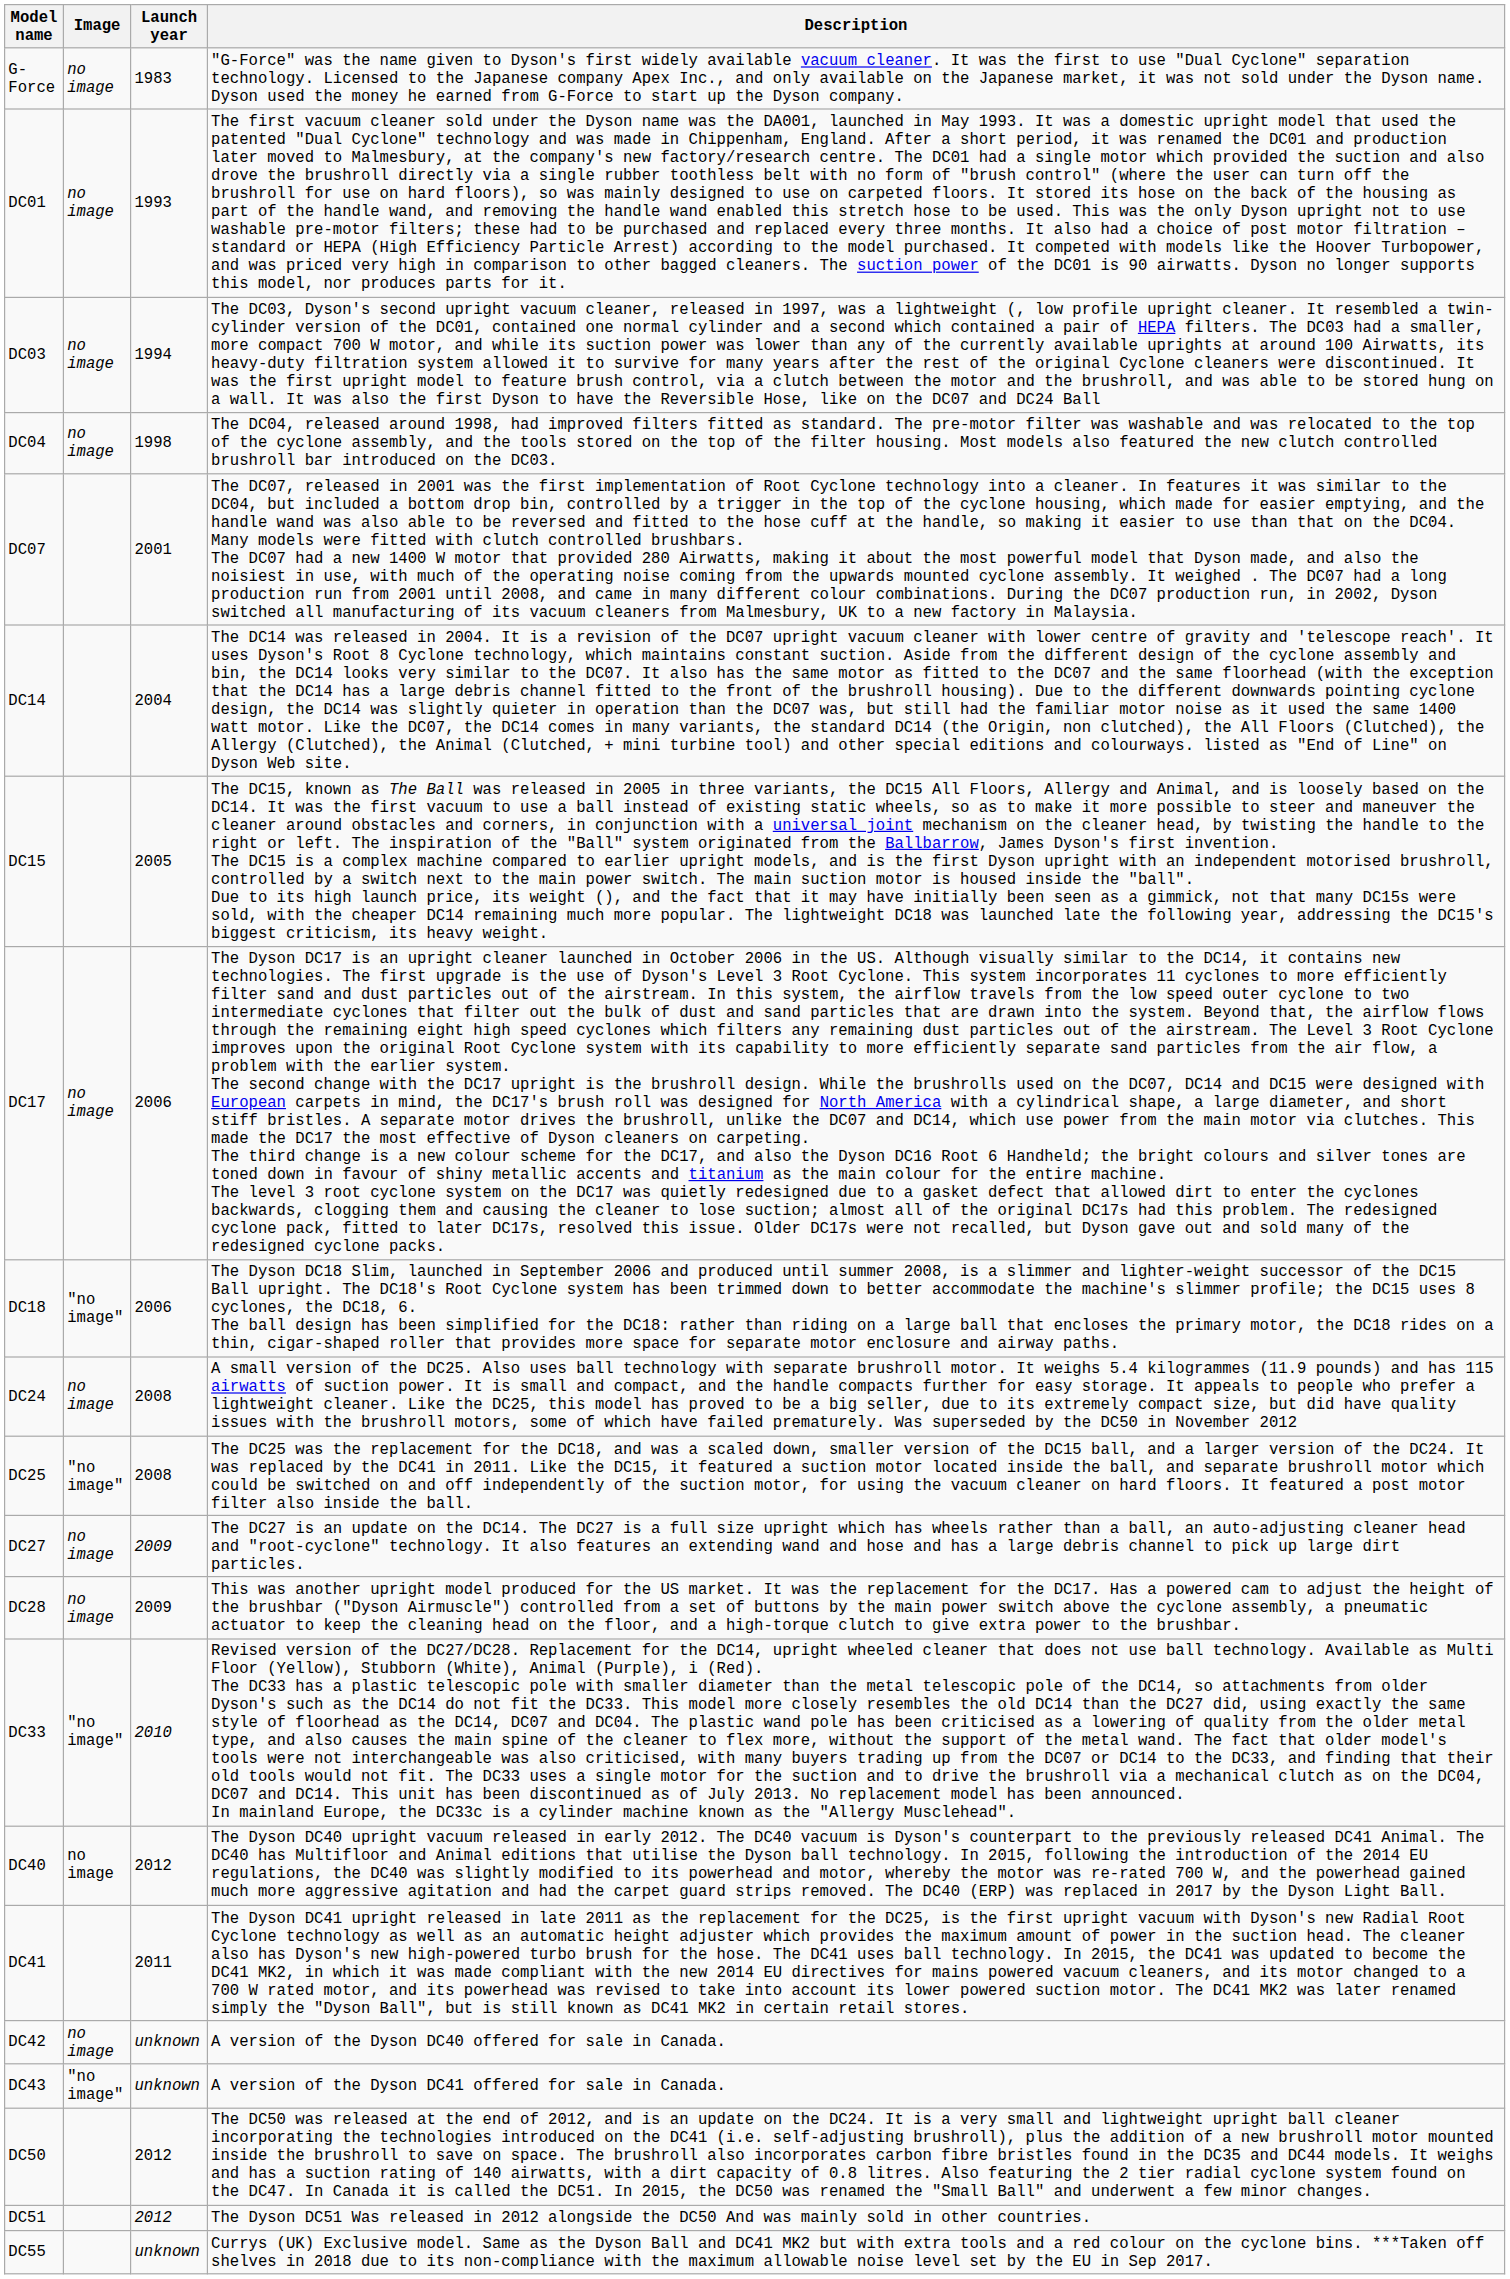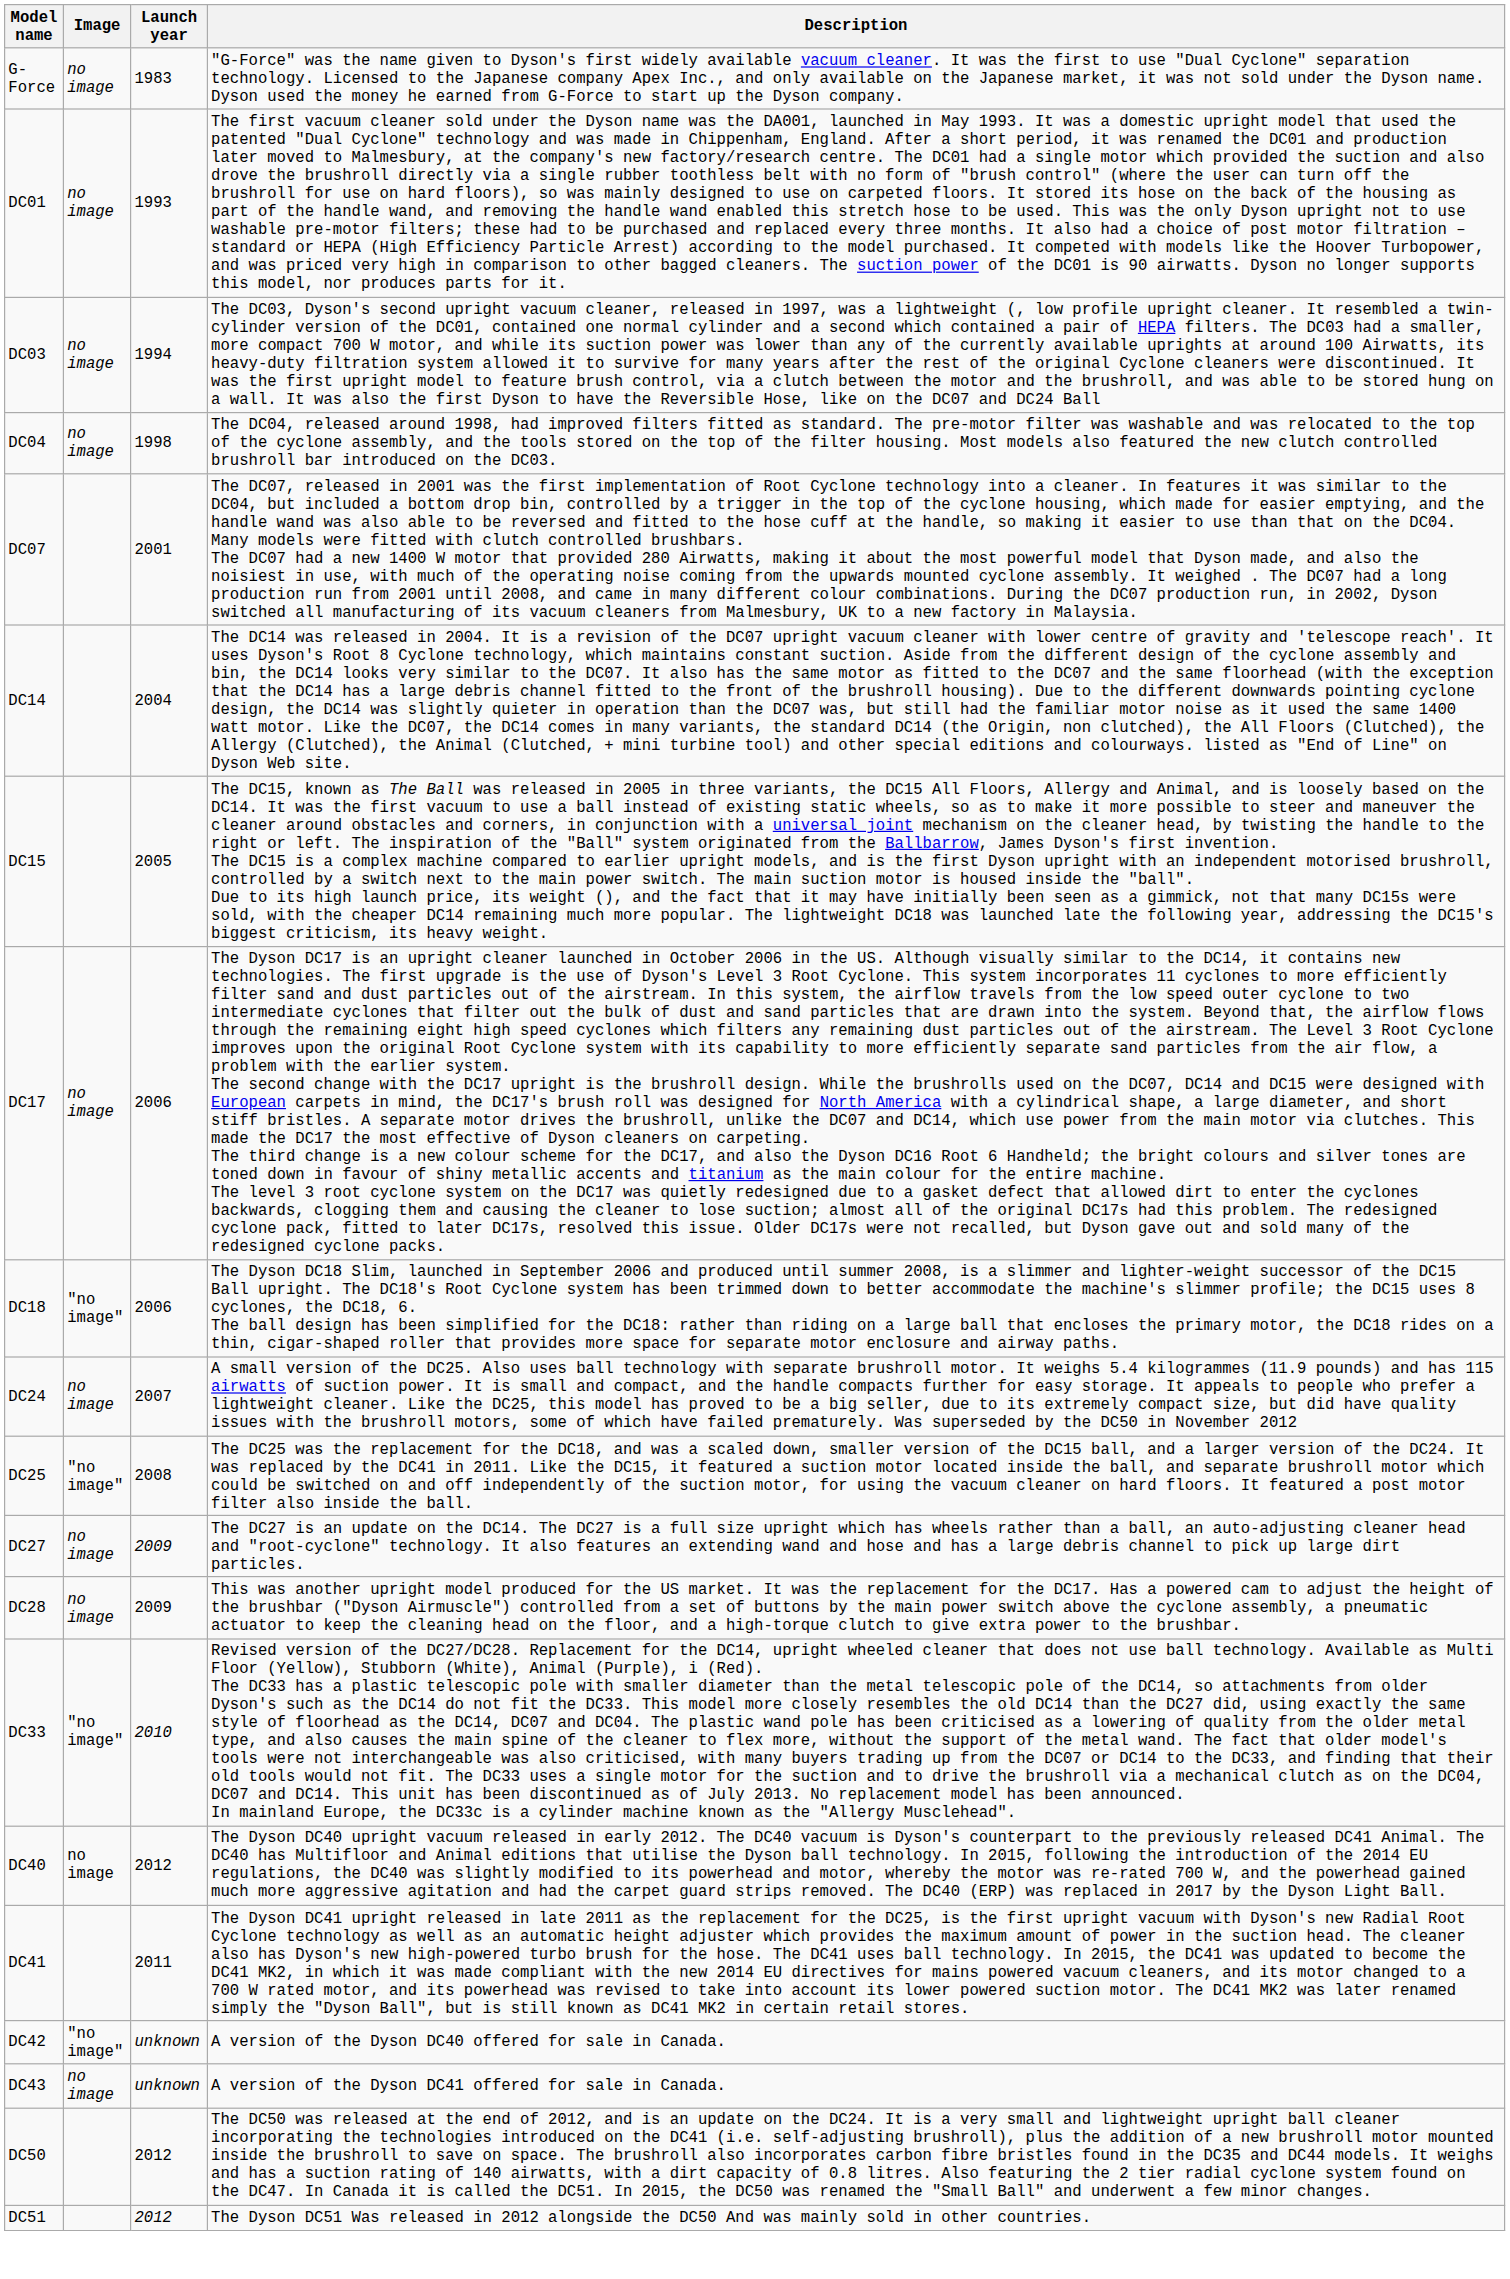(153, 1397) 2008 -> (153, 1397) 2007
(91, 2043) no image -> (95, 2043) "no image"
(95, 2086) "no image" -> (91, 2086) no image
- row: (27, 2252)
